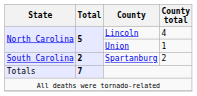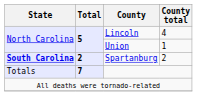(40, 59) normal -> (40, 59) bold
